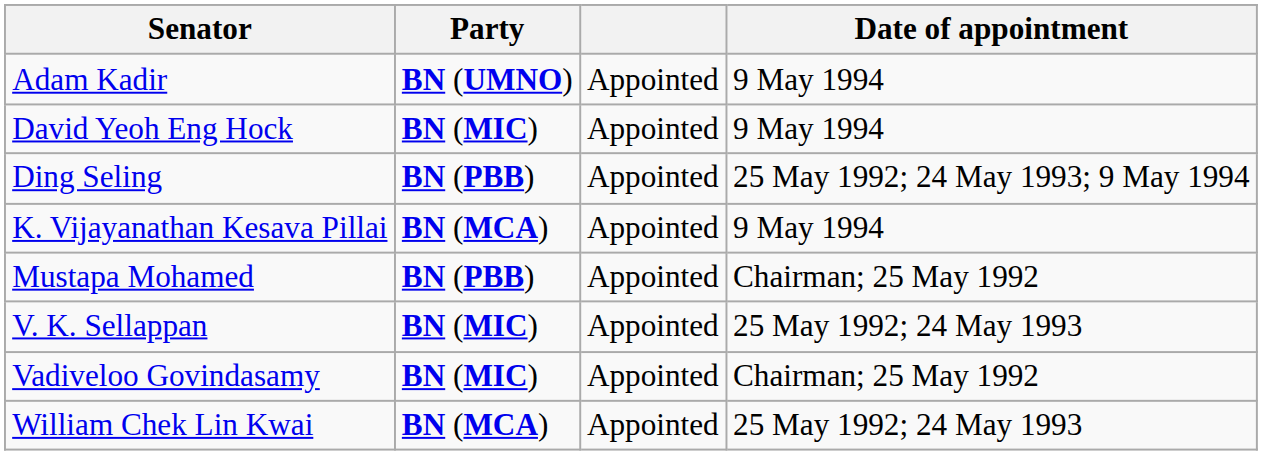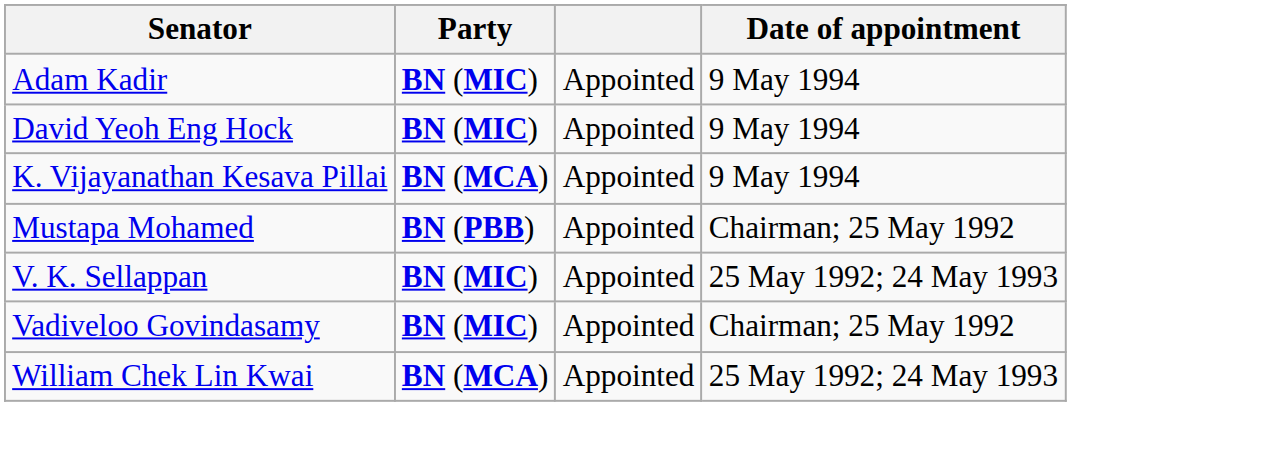(487, 78) BN (UMNO) -> (470, 78) BN (MIC)
- row: (87, 177)
